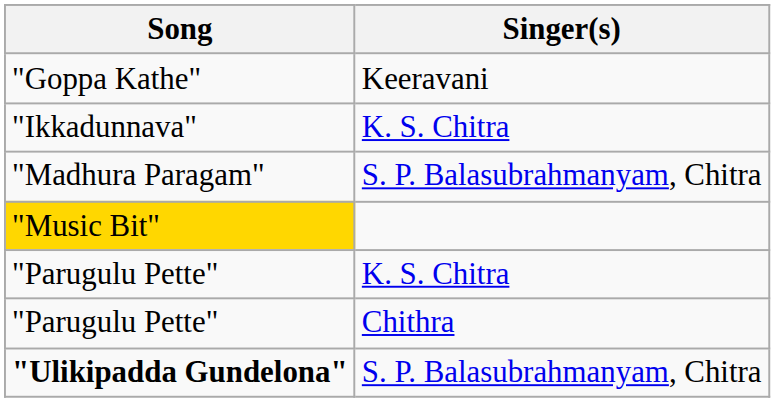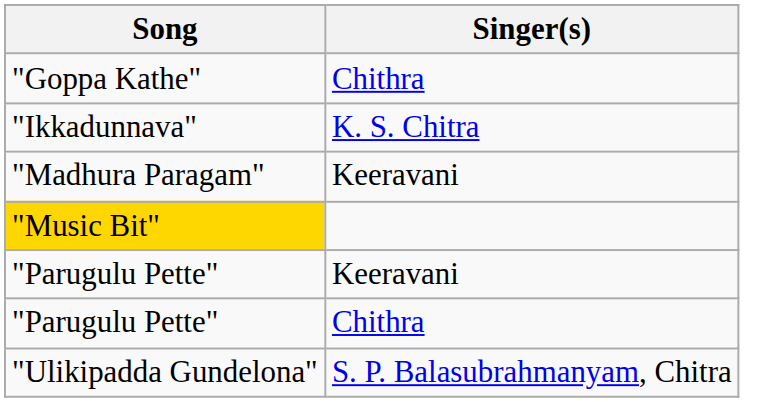(425, 77) Keeravani -> (378, 77) Chithra
(562, 175) S. P. Balasubrahmanyam, Chitra -> (395, 175) Keeravani
(436, 273) K. S. Chitra -> (395, 273) Keeravani
(180, 371) bold -> (165, 371) normal
